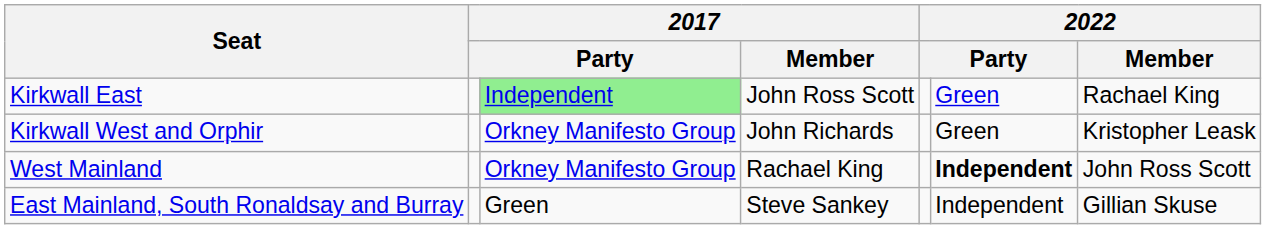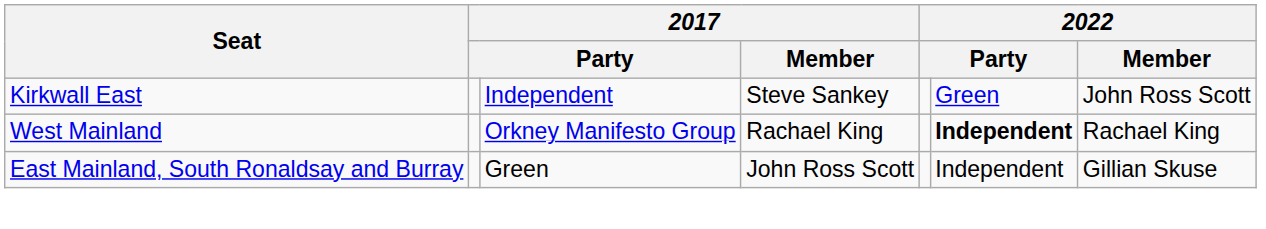(549, 95) lightgreen background -> (549, 95) no background
(830, 95) John Ross Scott -> (817, 95) Steve Sankey
(1151, 95) Rachael King -> (1167, 95) John Ross Scott
- row: (137, 132)
(1167, 168) John Ross Scott -> (1151, 132) Rachael King
(817, 205) Steve Sankey -> (830, 168) John Ross Scott
